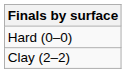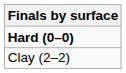(40, 37) normal -> (41, 37) bold
